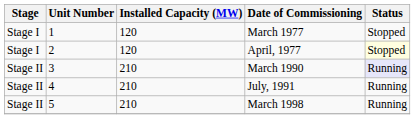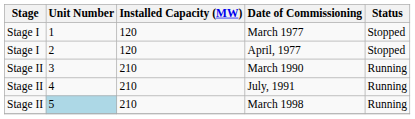(386, 50) lightyellow background -> (386, 50) no background
(387, 68) lavender background -> (387, 68) no background
(51, 104) no background -> (51, 104) lightblue background
